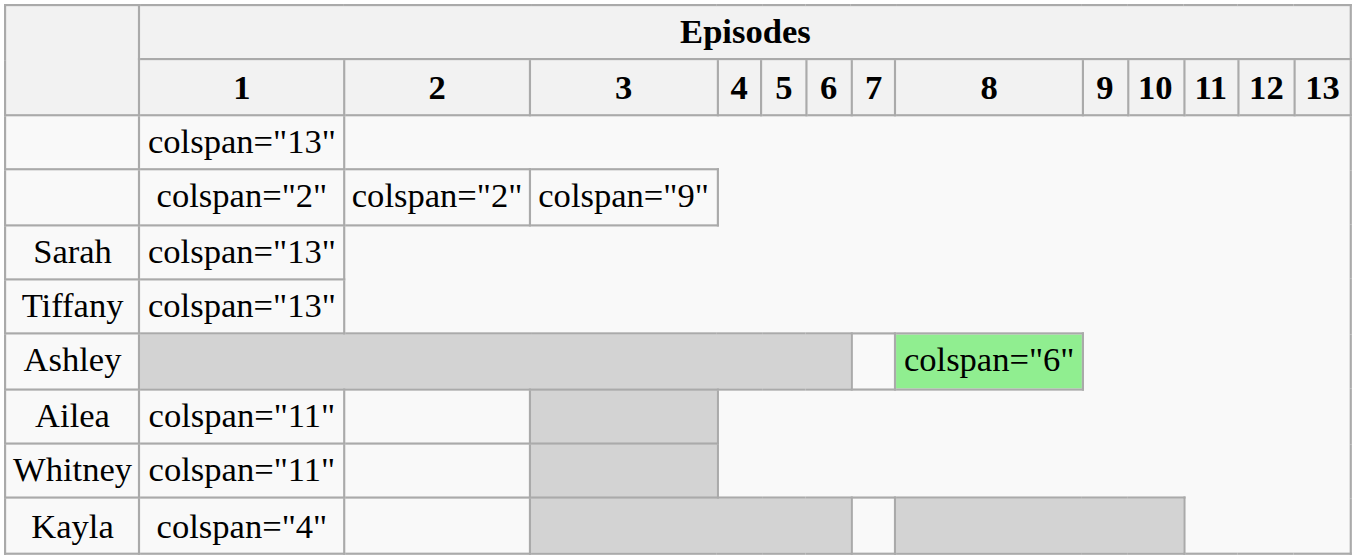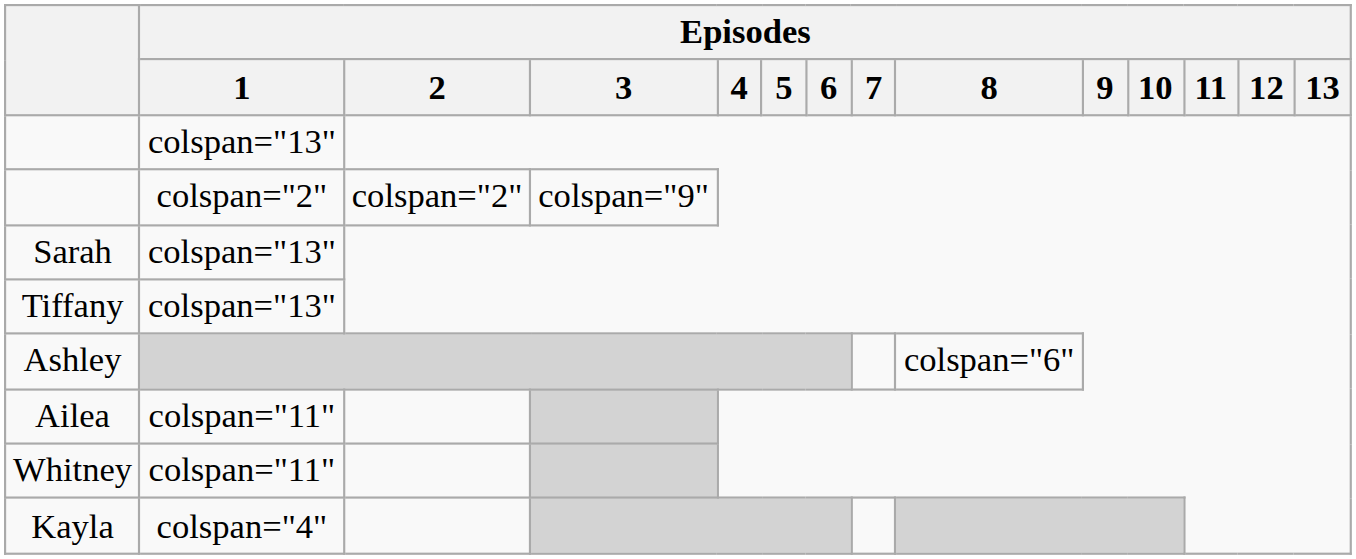(989, 360) lightgreen background -> (989, 360) no background
